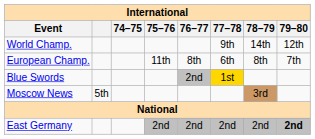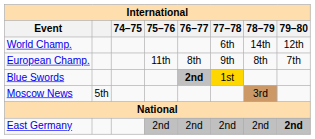(227, 45) 9th -> (227, 45) 6th
(227, 61) 6th -> (227, 61) 9th
(194, 77) normal -> (194, 77) bold
